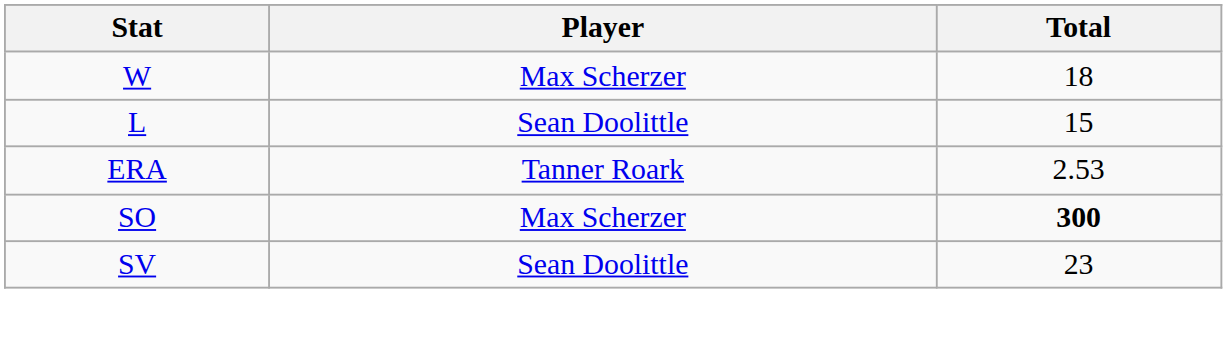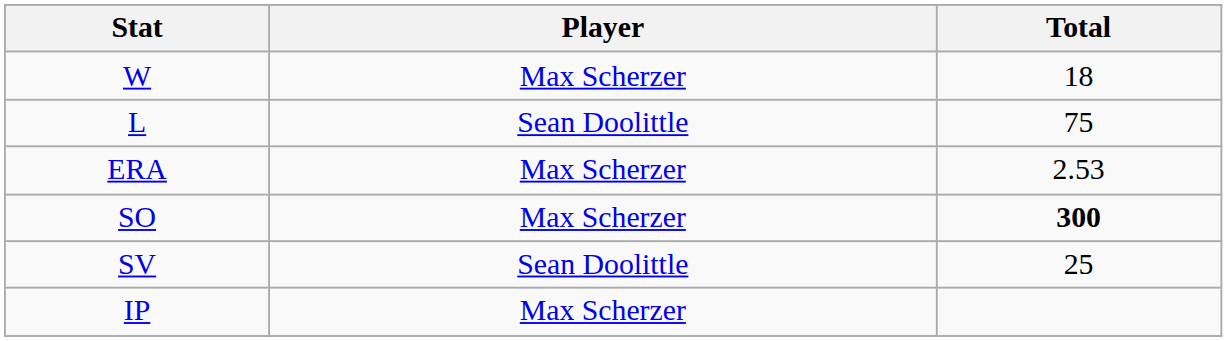(1079, 122) 15 -> (1079, 122) 75
(603, 169) Tanner Roark -> (603, 169) Max Scherzer
(1079, 264) 23 -> (1079, 264) 25
+ row: (137, 311)
